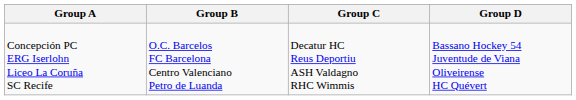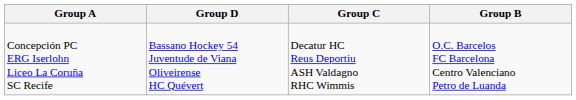columns swapped: (217, 14) <-> (501, 14)
